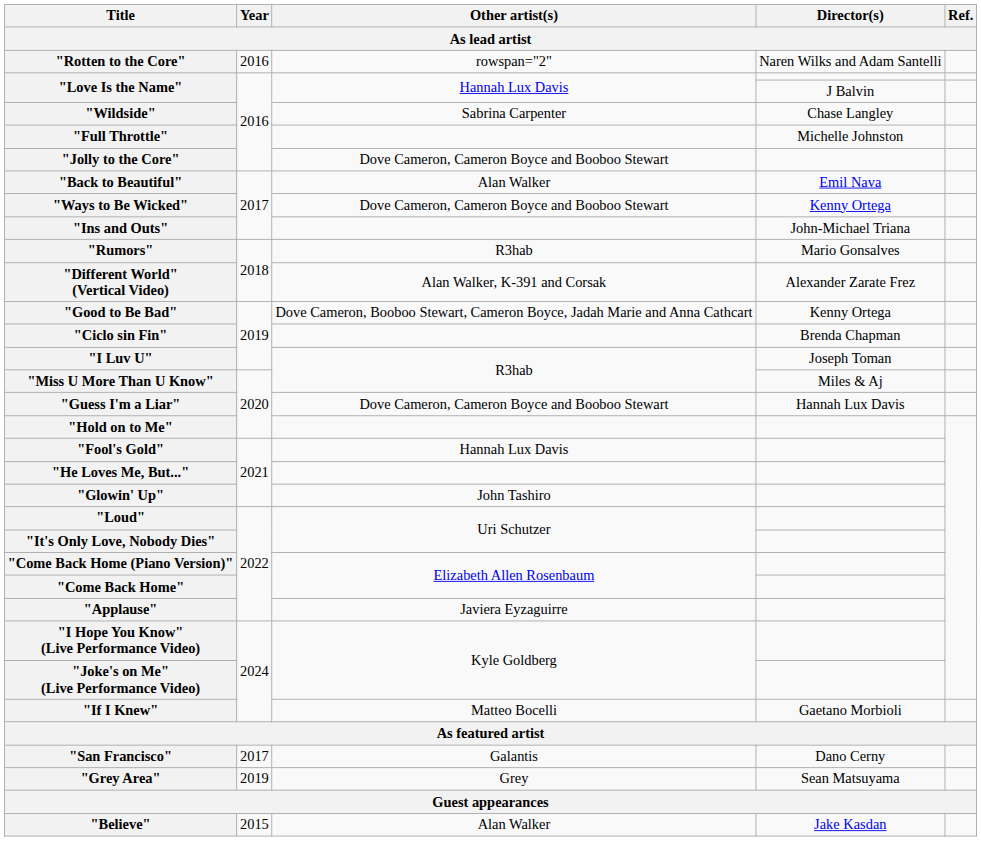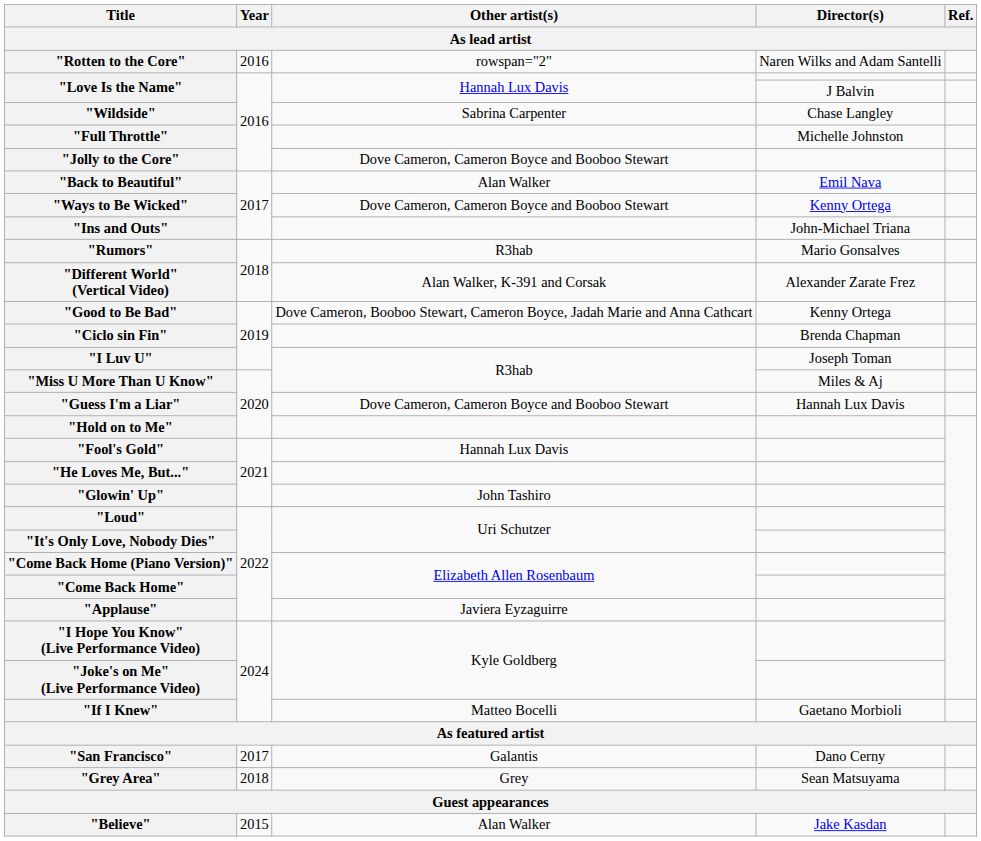(254, 779) 2019 -> (254, 779) 2018
